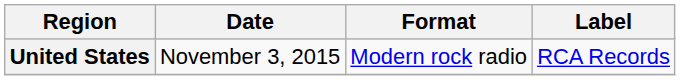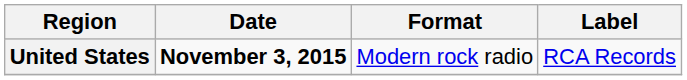(250, 56) normal -> (253, 56) bold
